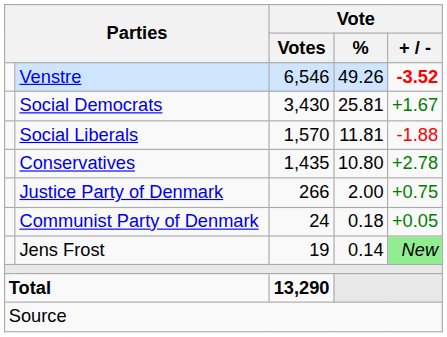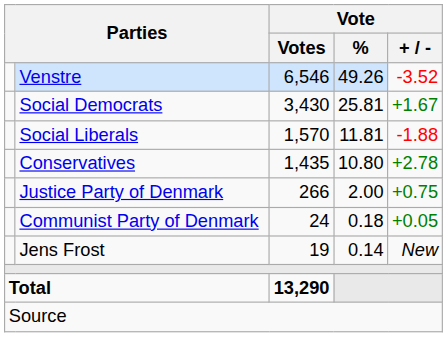(417, 76) bold -> (417, 76) normal
(420, 250) lightgreen background -> (420, 250) no background
